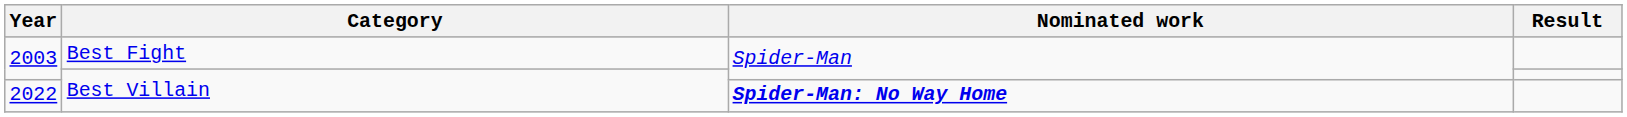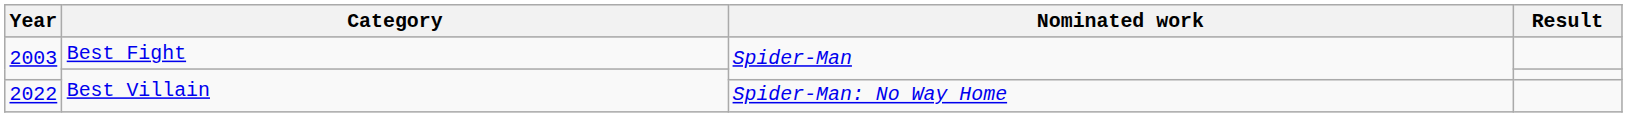(870, 95) bold -> (870, 95) normal
